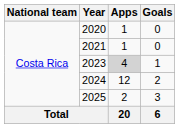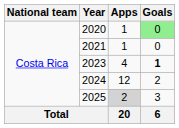(157, 30) no background -> (157, 30) lightgreen background
(124, 64) lightgrey background -> (124, 64) no background
(157, 64) normal -> (157, 64) bold
(124, 98) no background -> (124, 98) lightgrey background
